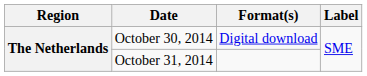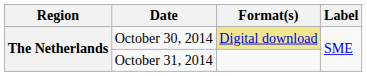(268, 37) no background -> (268, 37) khaki background
